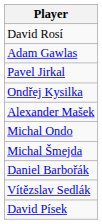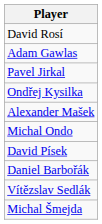(45, 151) Michal Šmejda -> (37, 151) David Písek
(37, 209) David Písek -> (45, 209) Michal Šmejda
